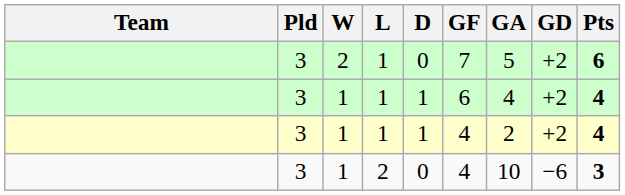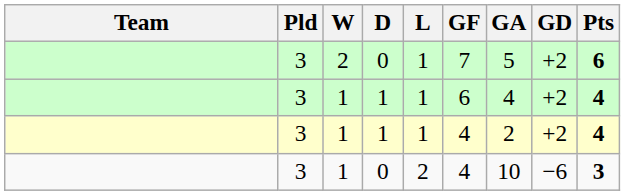columns swapped: (423, 23) <-> (383, 23)
